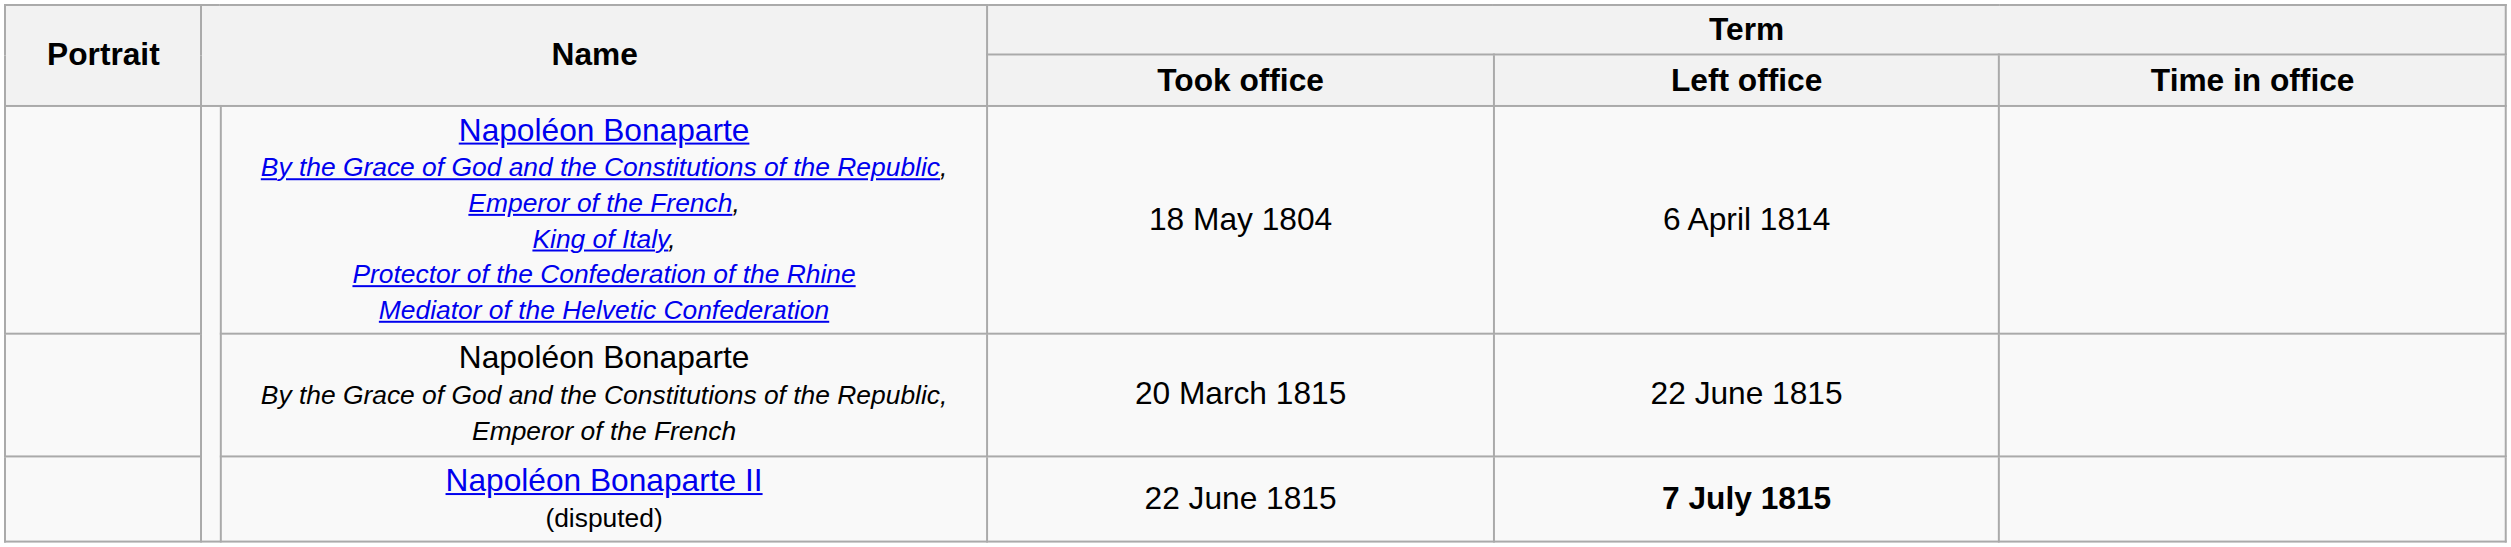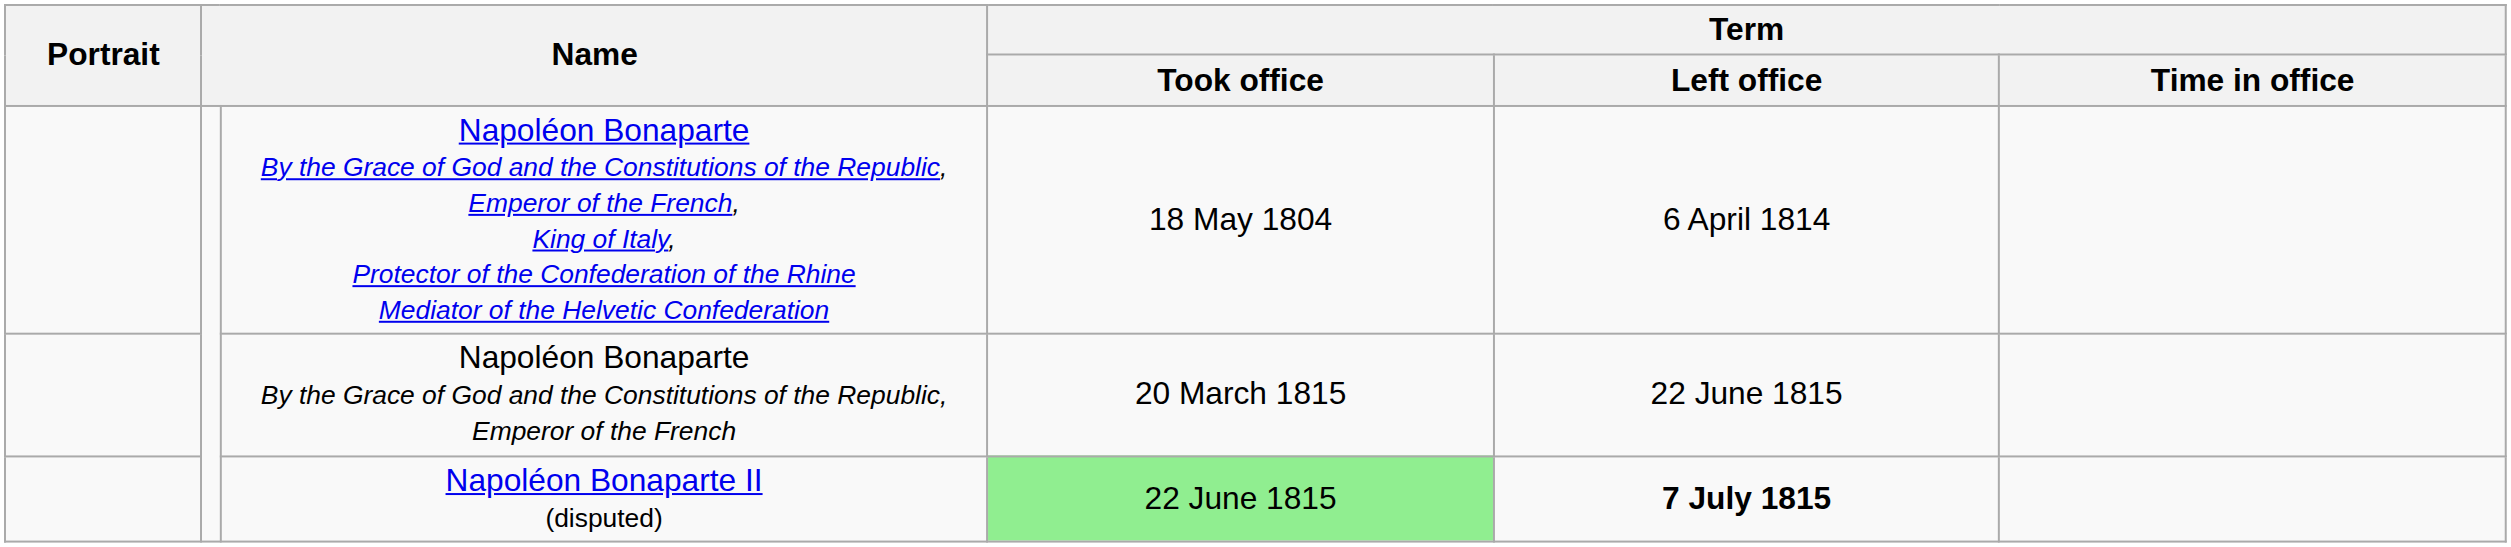(1241, 497) no background -> (1241, 497) lightgreen background
